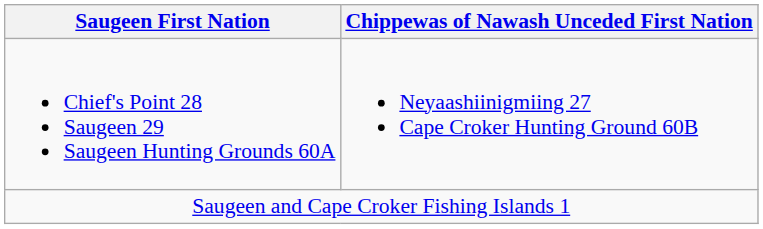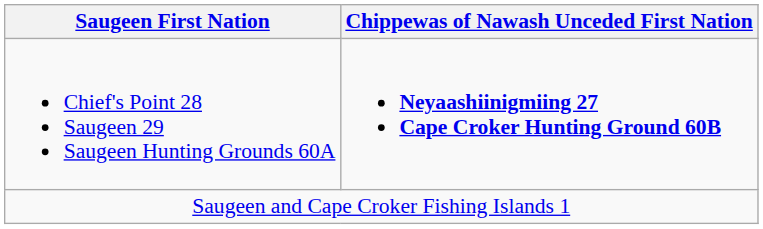(549, 114) normal -> (549, 114) bold
